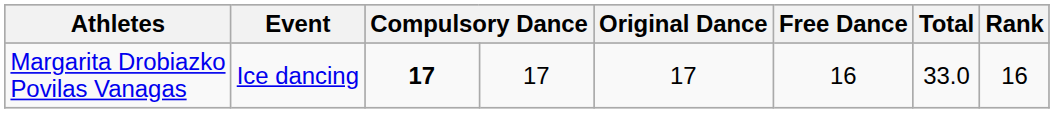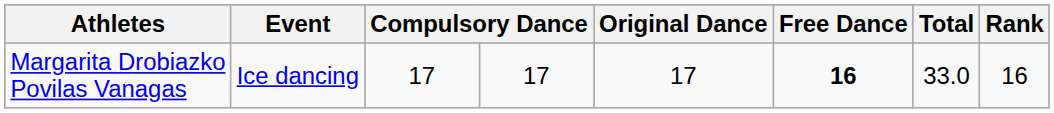(422, 75) bold -> (422, 75) normal
(843, 75) normal -> (843, 75) bold
